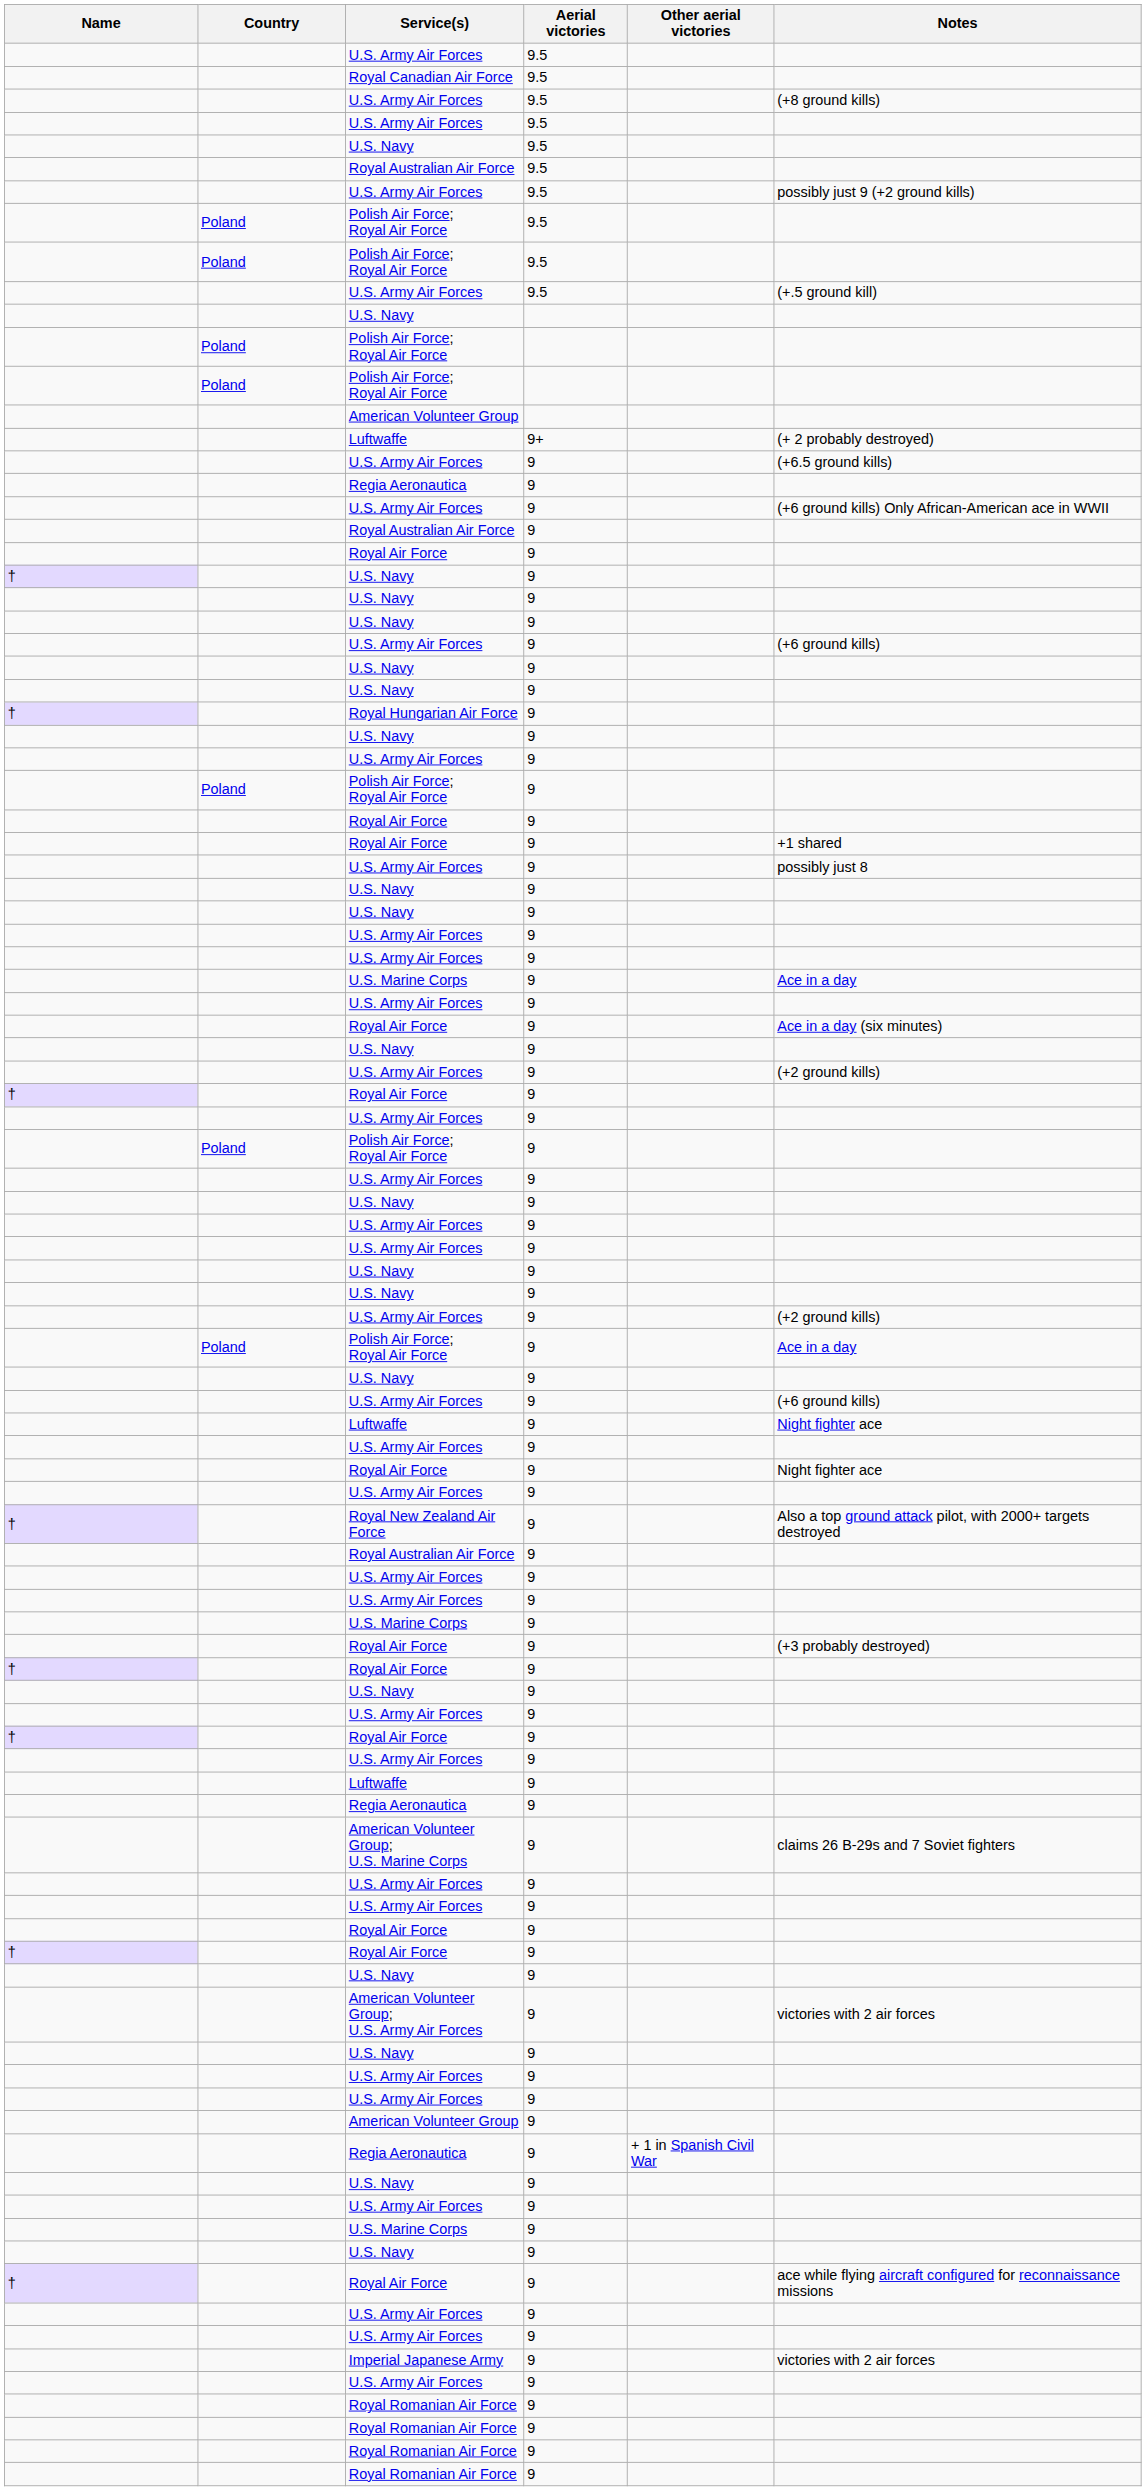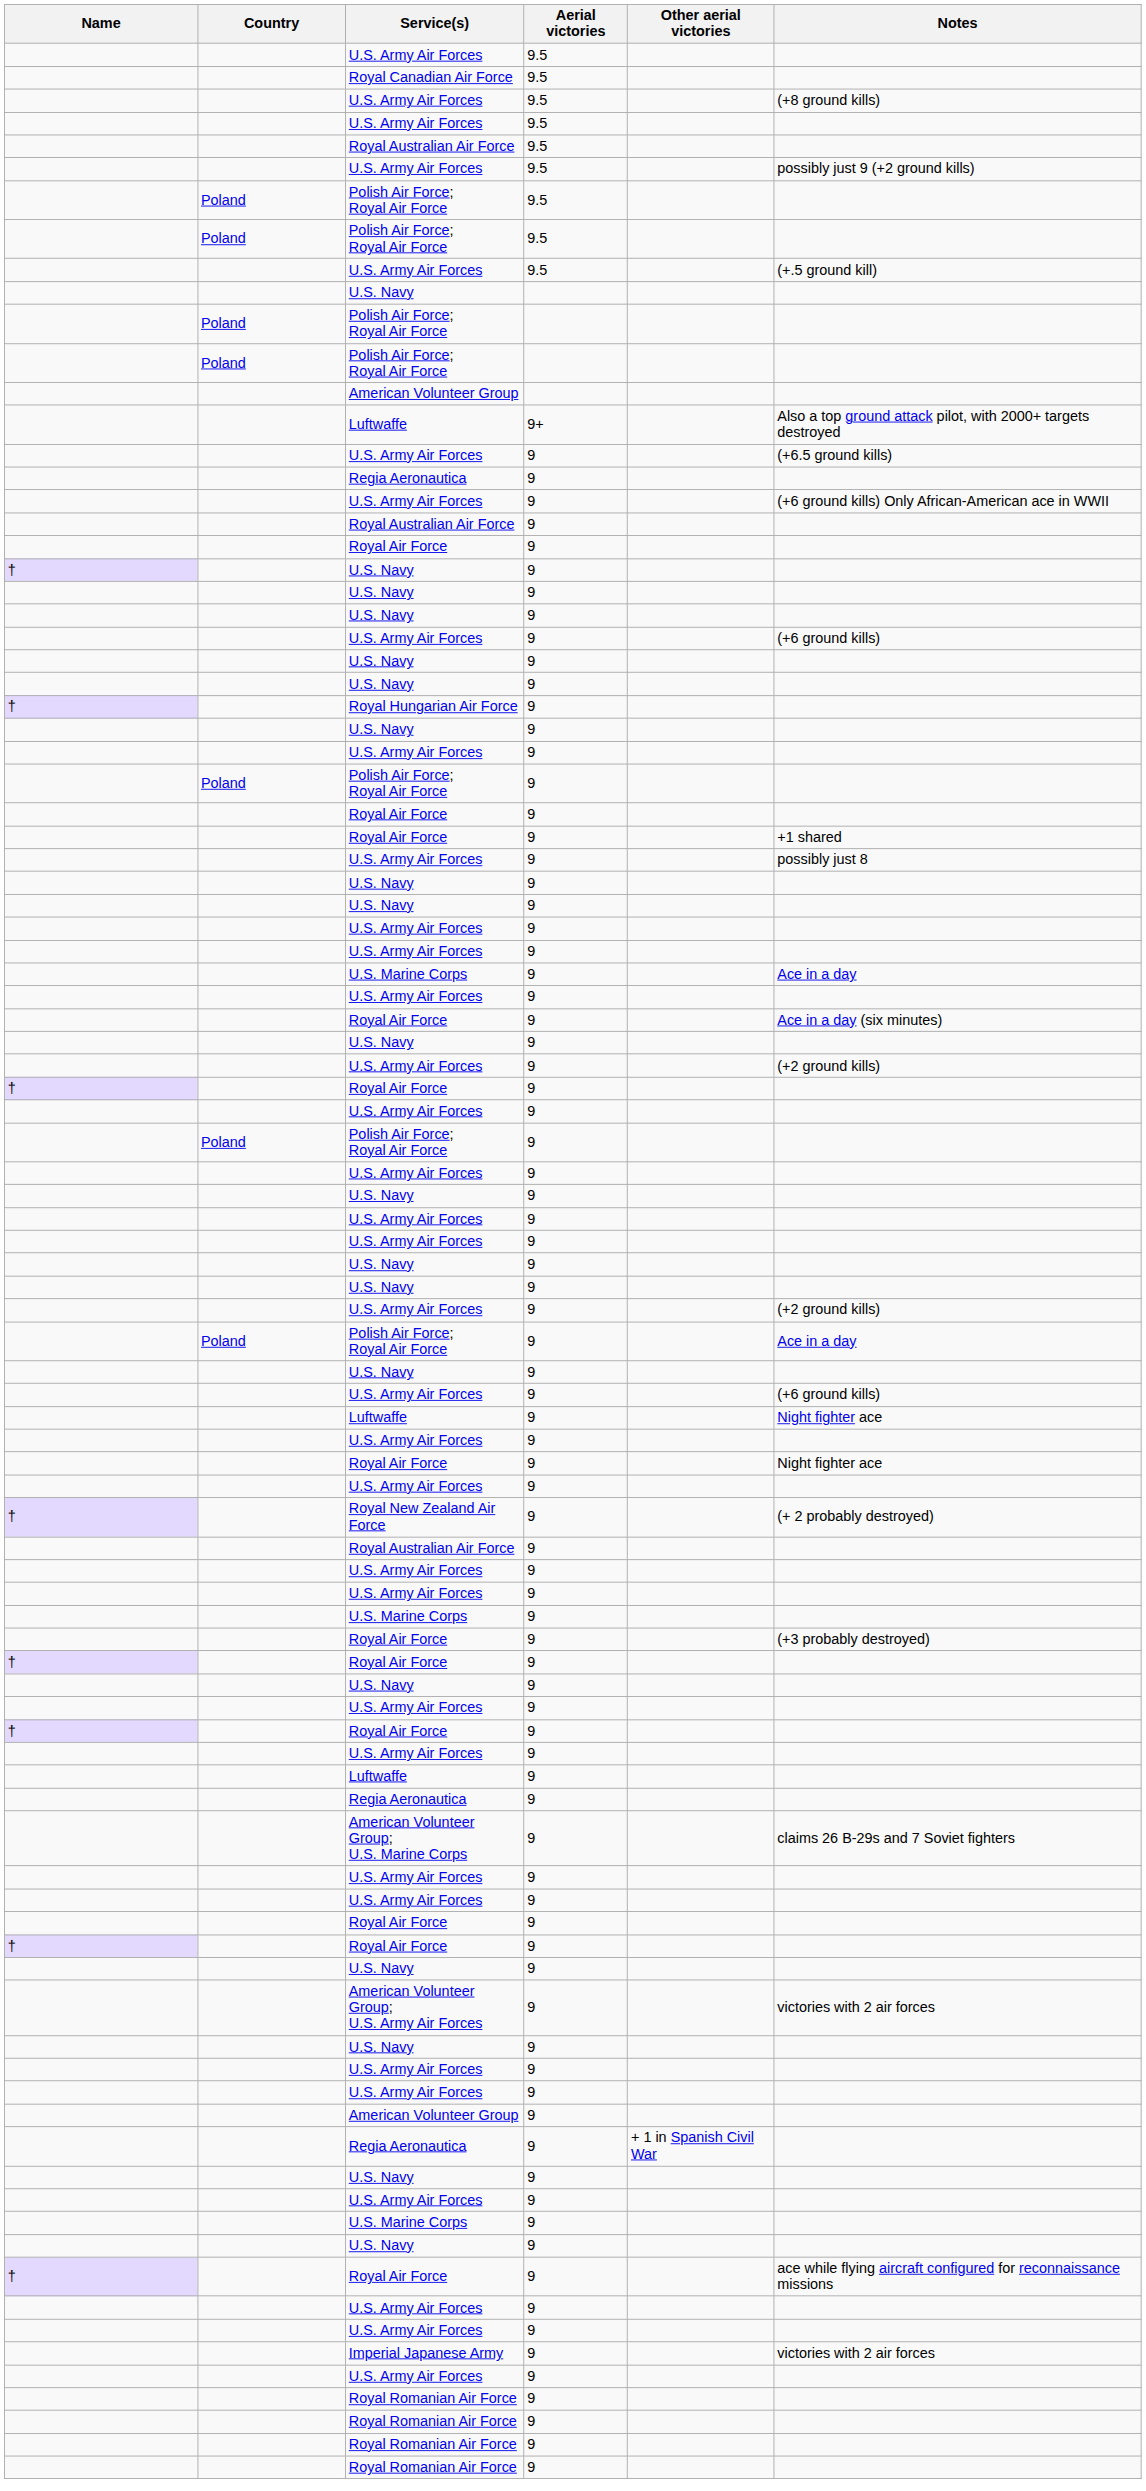- row: (381, 146)
(856, 439) (+ 2 probably destroyed) -> (933, 424) Also a top ground attack pilot, with 2000+ targets destroyed
(933, 1523) Also a top ground attack pilot, with 2000+ targets destroyed -> (856, 1517) (+ 2 probably destroyed)
